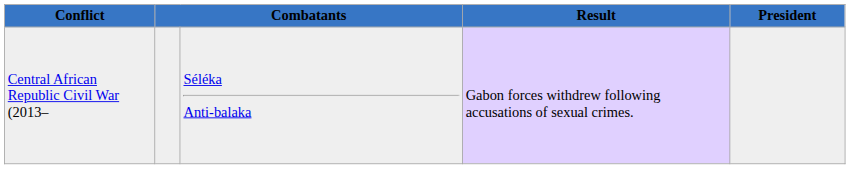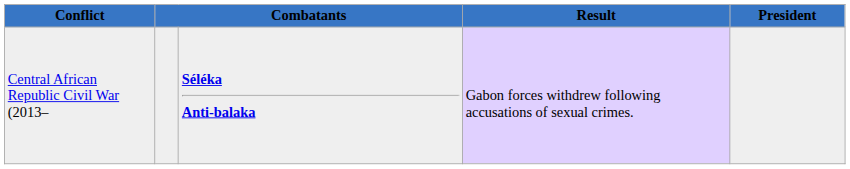(321, 95) normal -> (320, 95) bold
